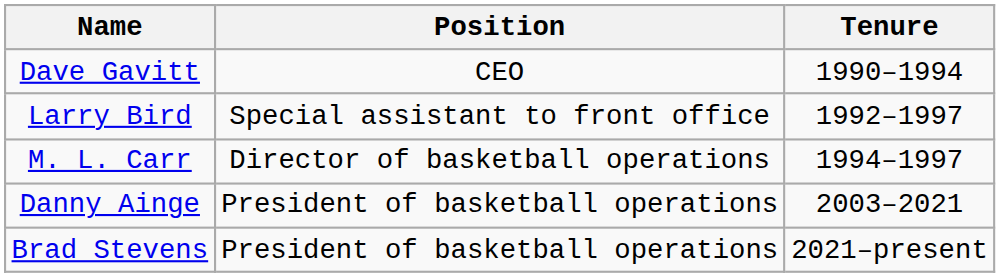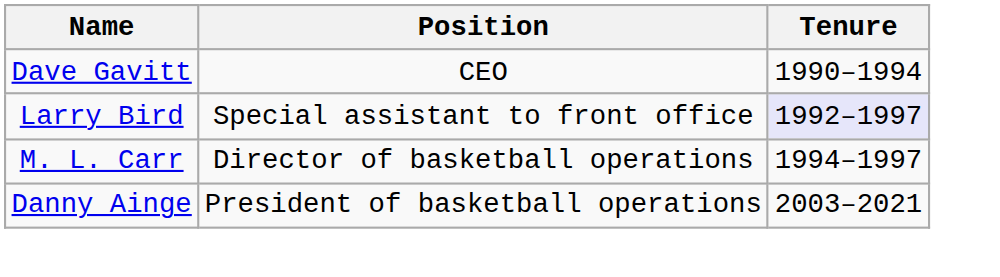(889, 116) no background -> (849, 116) lavender background
- row: (110, 250)
